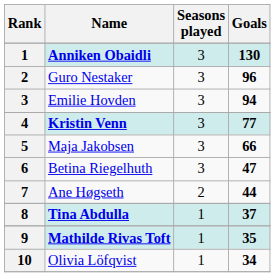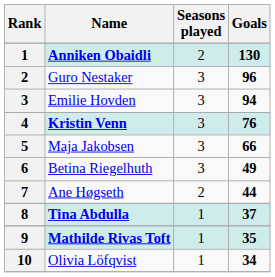(201, 54) 3 -> (201, 54) 2
(249, 123) 77 -> (249, 123) 76
(249, 169) 47 -> (249, 169) 49
